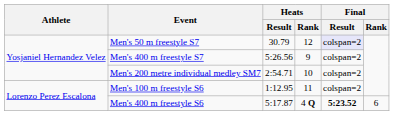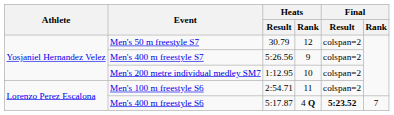(342, 42) lavender background -> (342, 42) no background
(279, 73) 2:54.71 -> (279, 73) 1:12.95
(279, 88) 1:12.95 -> (279, 88) 2:54.71
(376, 103) 6 -> (376, 103) 7
